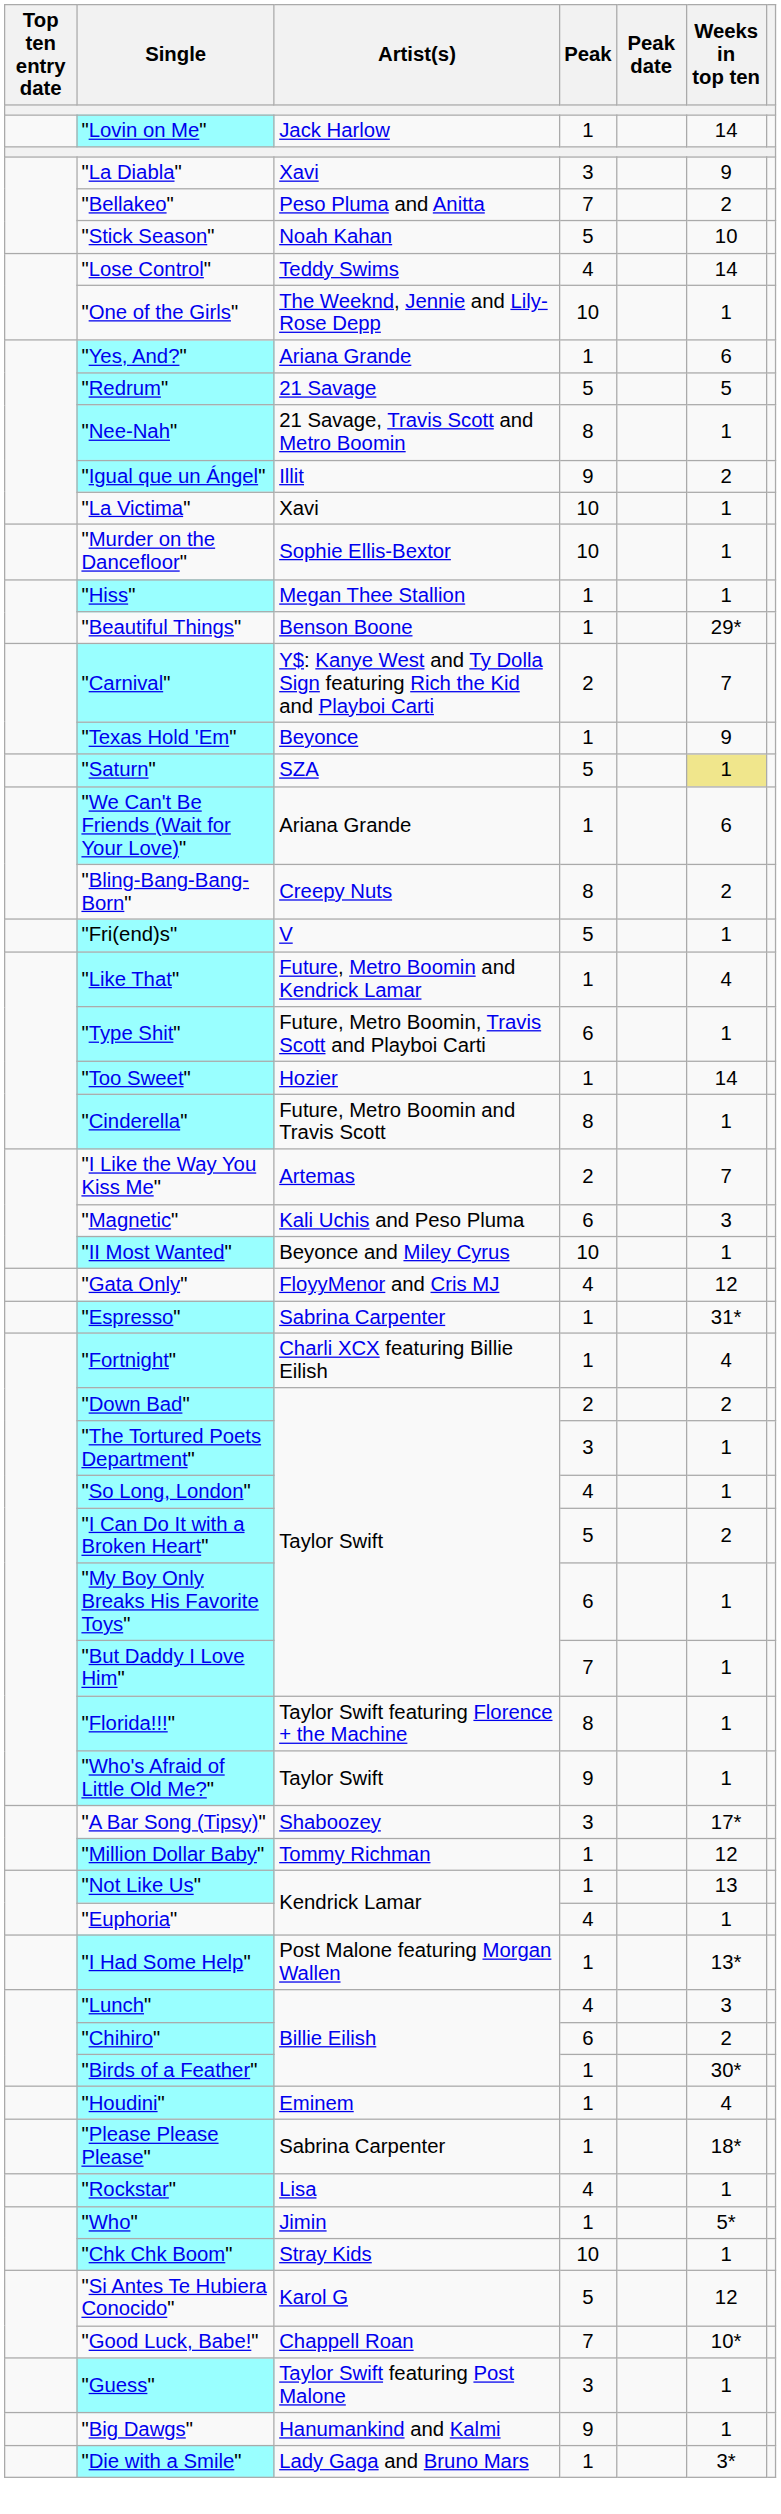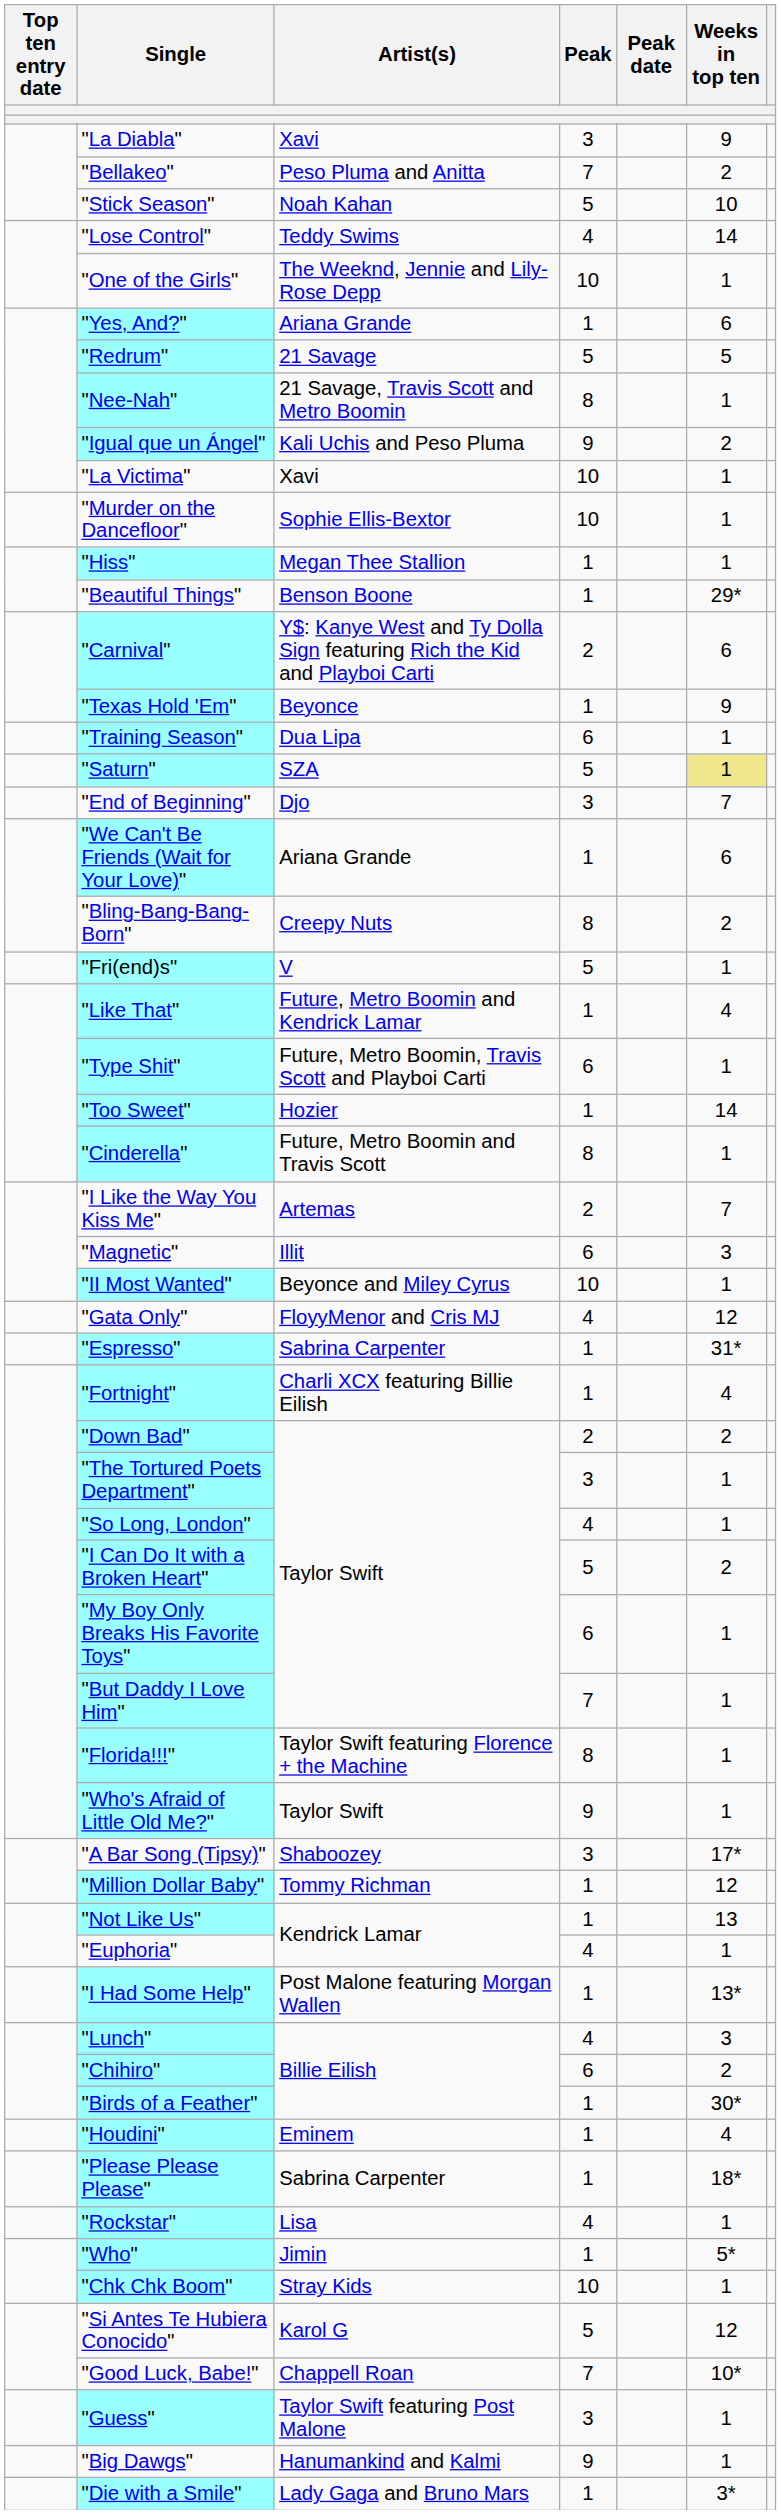- row: (144, 130)
(292, 475) Illit -> (402, 443) Kali Uchis and Peso Pluma
(726, 682) 7 -> (726, 650) 6
+ row: (162, 737)
+ row: (166, 802)
(402, 1220) Kali Uchis and Peso Pluma -> (292, 1252) Illit
